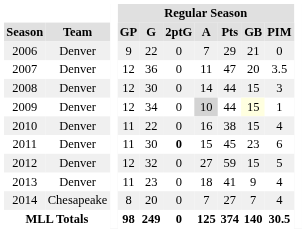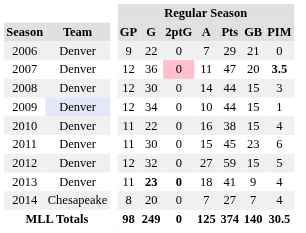(179, 69) no background -> (179, 69) pink background
(279, 69) normal -> (279, 69) bold
(78, 107) no background -> (78, 107) lavender background
(206, 107) lightgrey background -> (206, 107) no background
(253, 107) lightyellow background -> (253, 107) no background
(179, 144) bold -> (179, 144) normal
(151, 181) normal -> (151, 181) bold
(179, 181) normal -> (179, 181) bold
